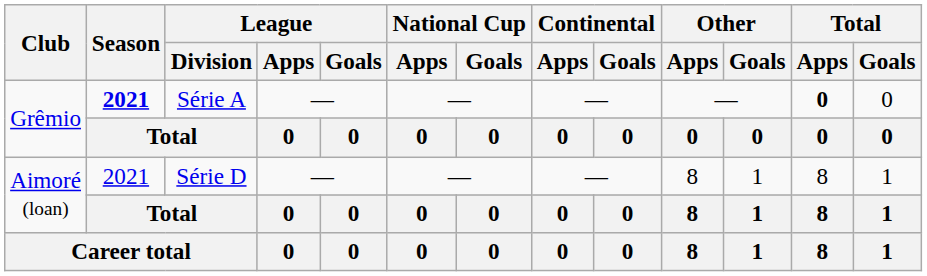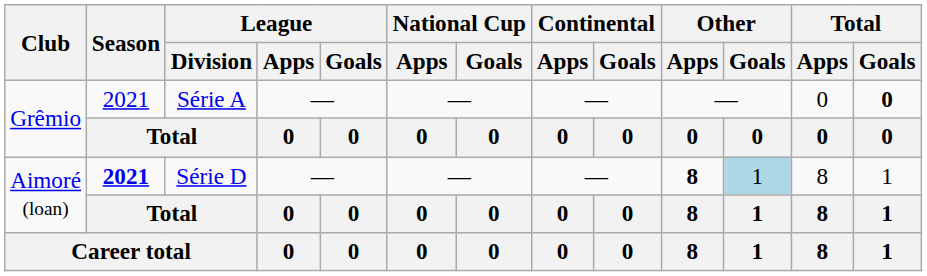(126, 99) bold -> (126, 99) normal
(822, 99) bold -> (822, 99) normal
(887, 99) normal -> (887, 99) bold
(126, 175) normal -> (126, 175) bold
(692, 175) normal -> (692, 175) bold
(757, 175) no background -> (757, 175) lightblue background
